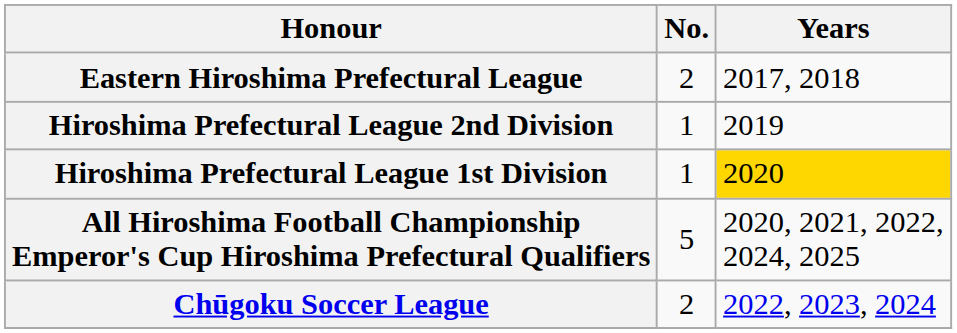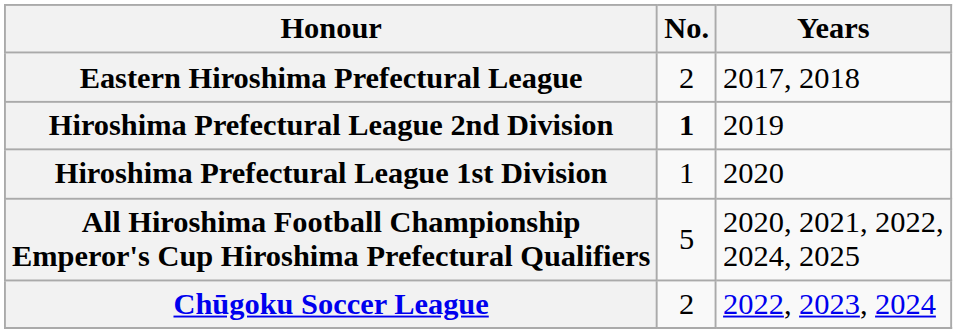(687, 125) normal -> (687, 125) bold
(753, 173) gold background -> (753, 173) no background
